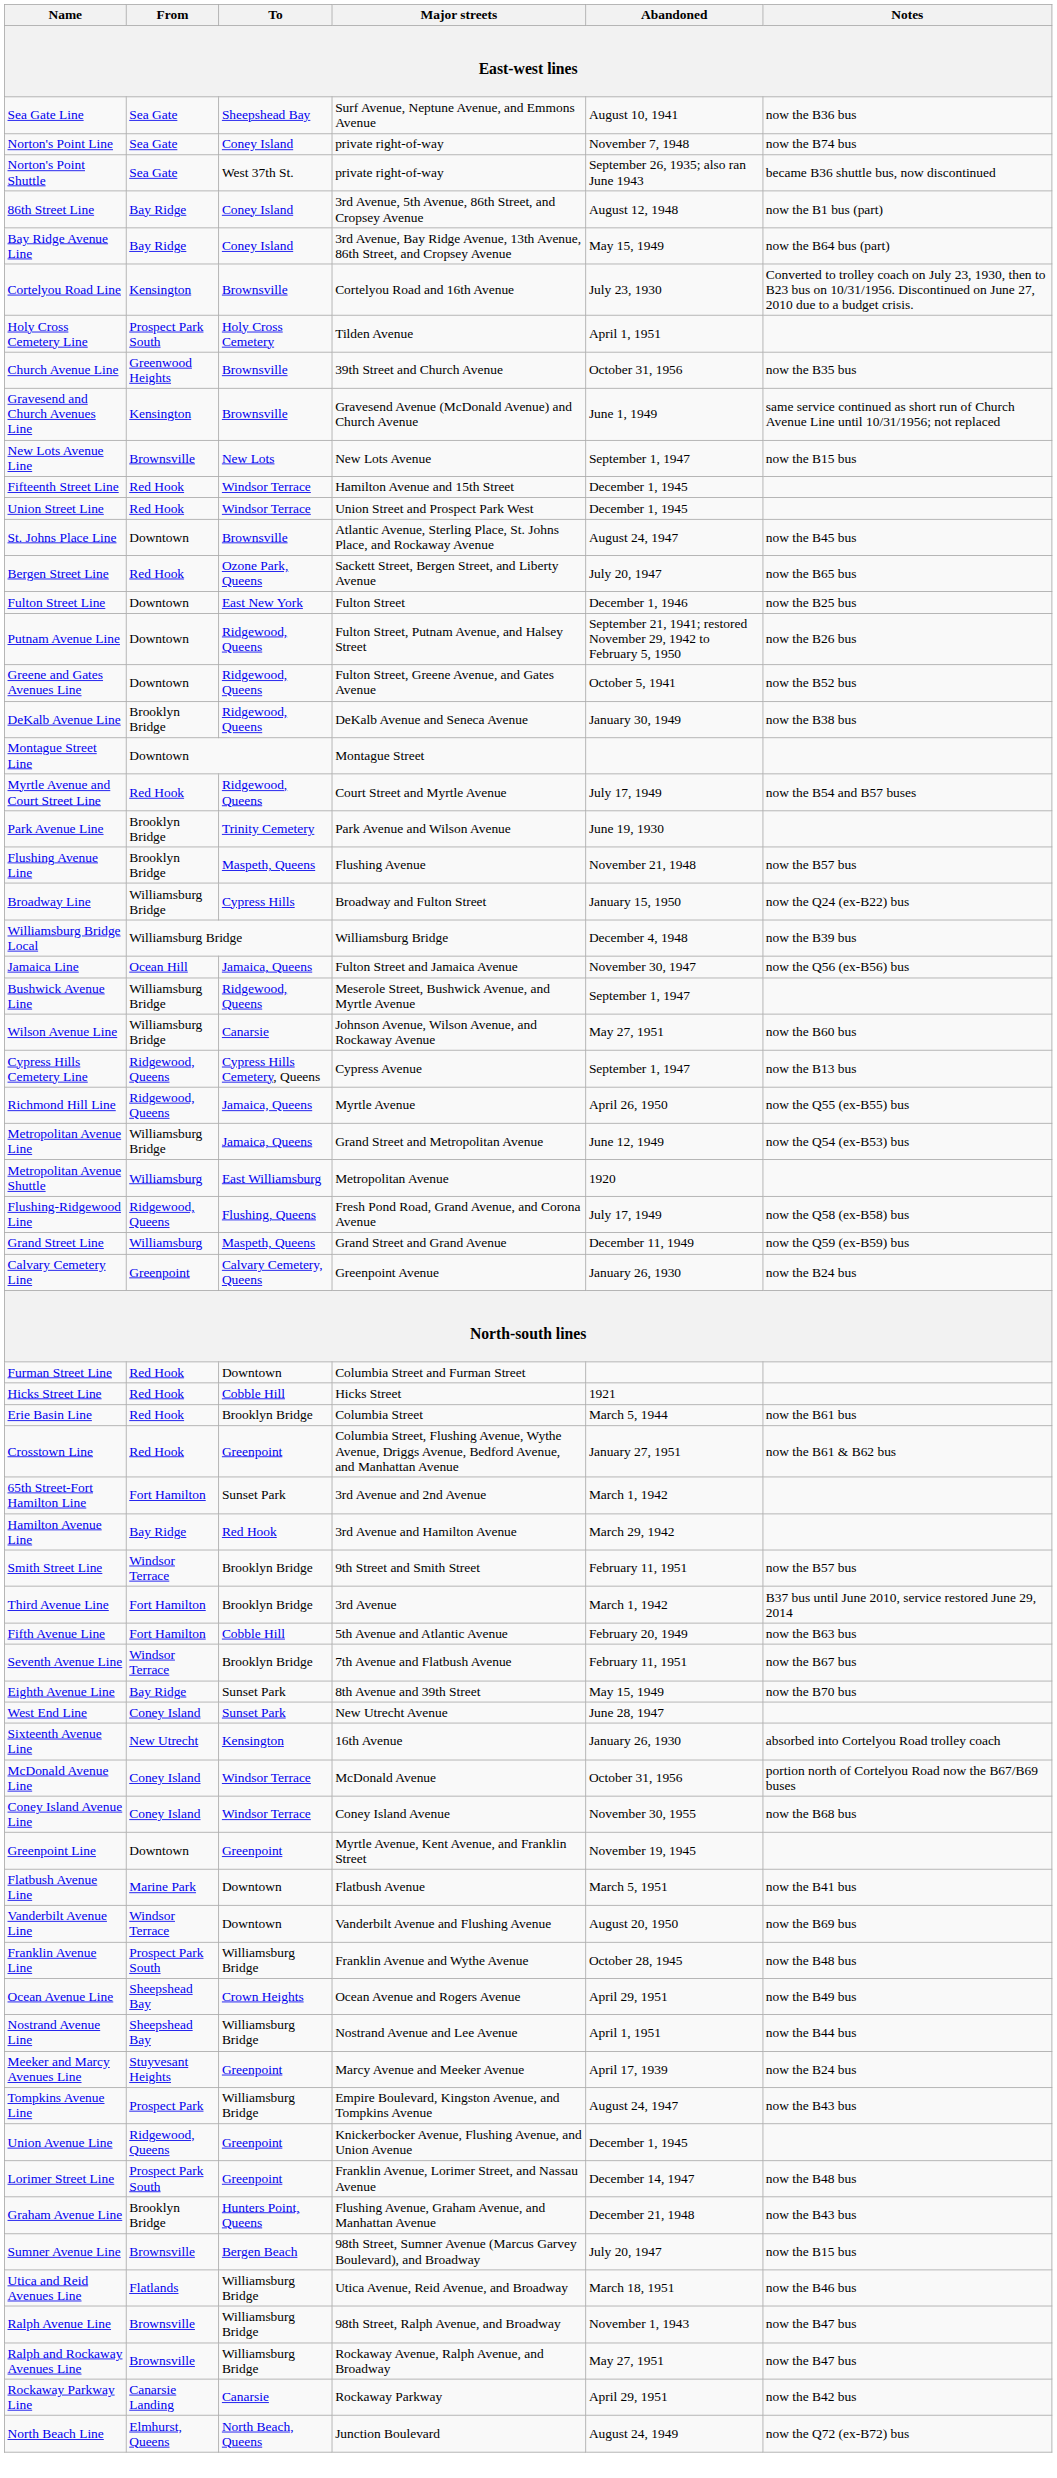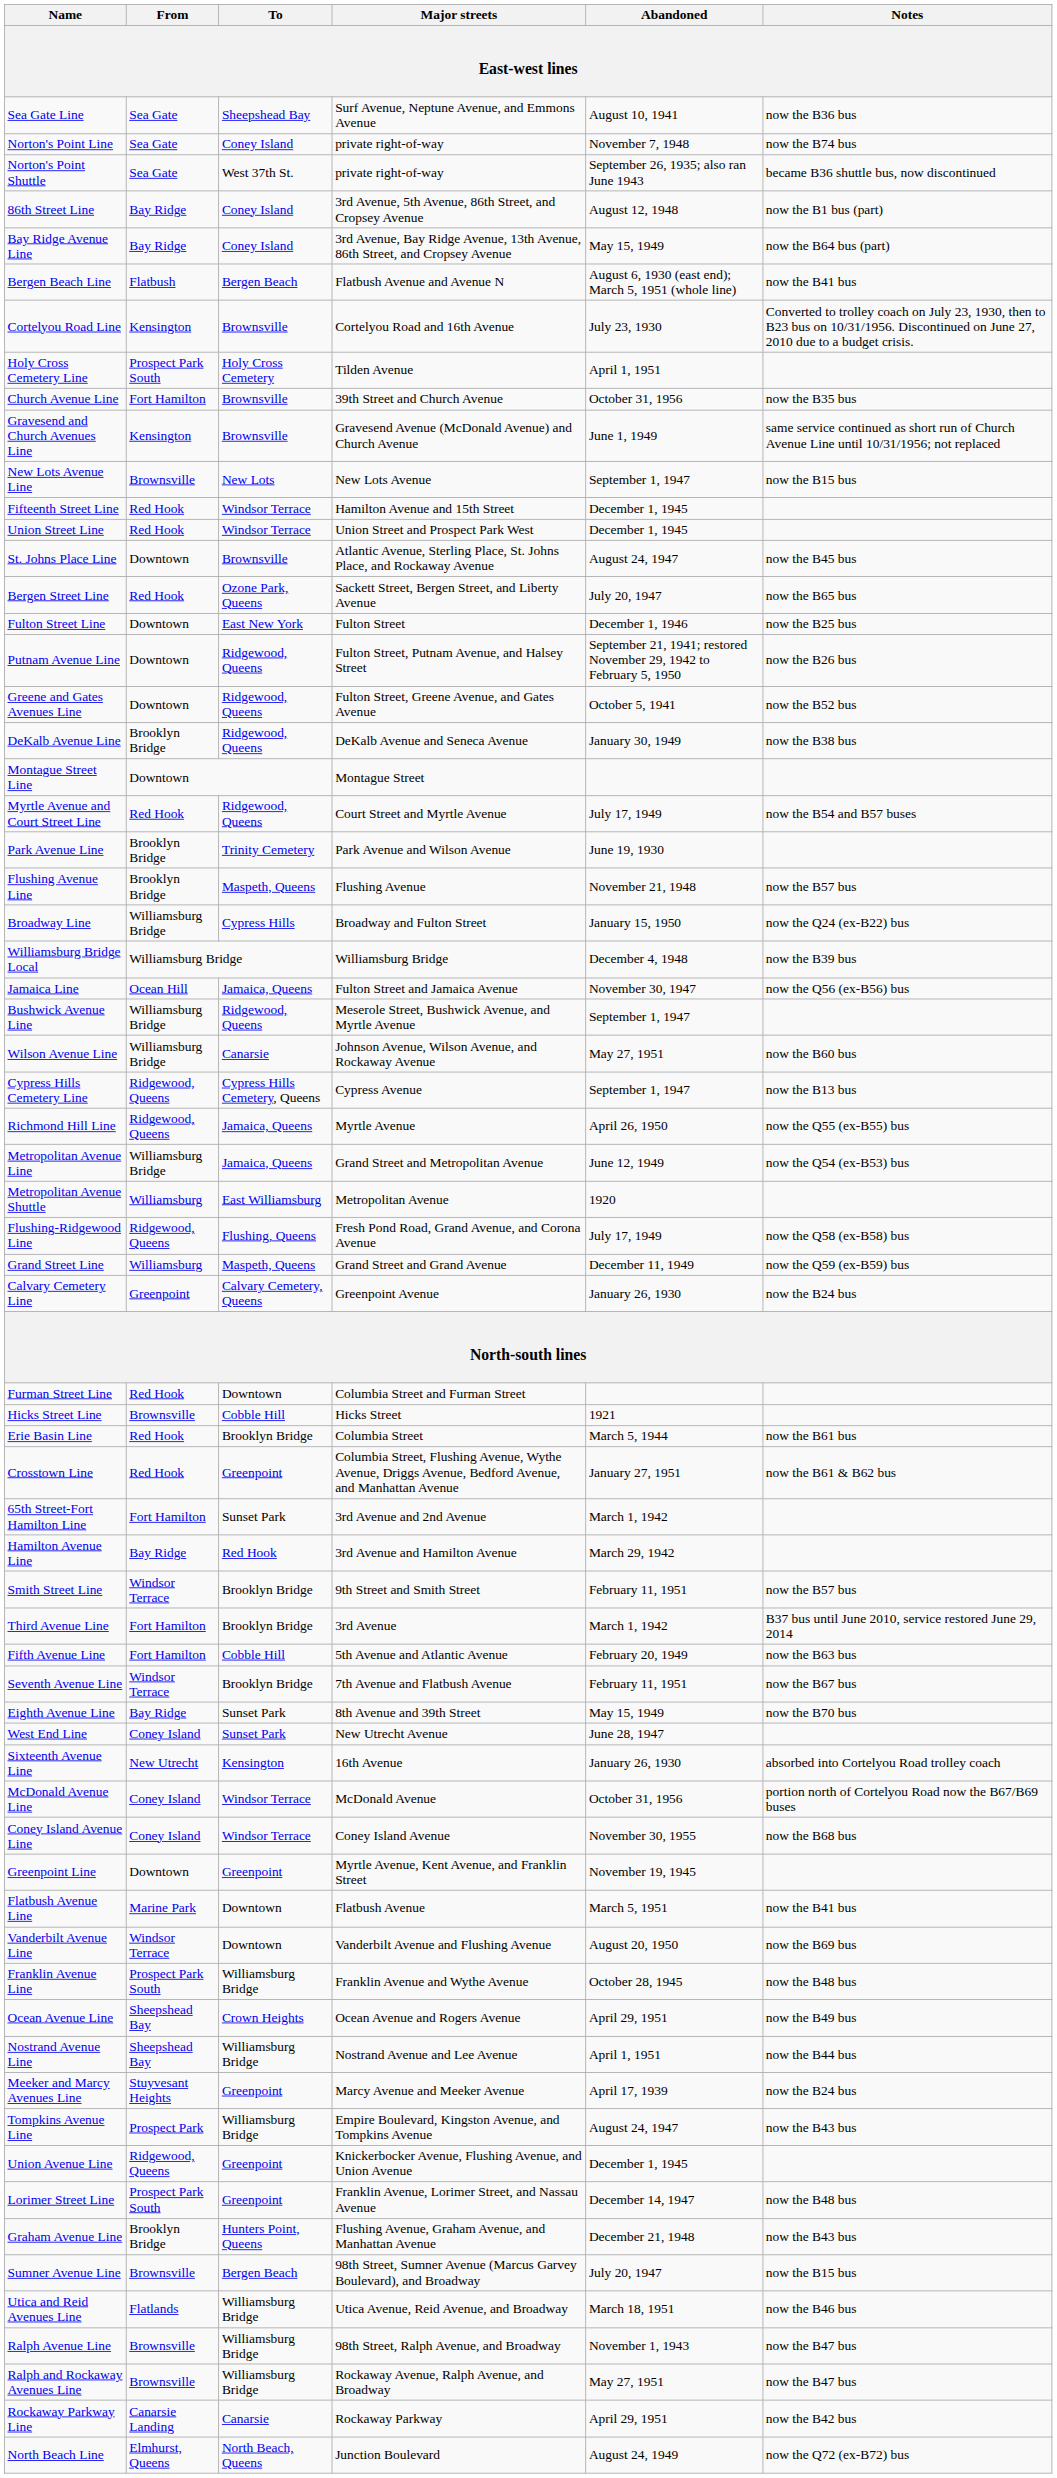+ row: (59, 282)
(161, 370) Greenwood Heights -> (167, 399) Fort Hamilton
(157, 1393) Red Hook -> (162, 1415) Brownsville
